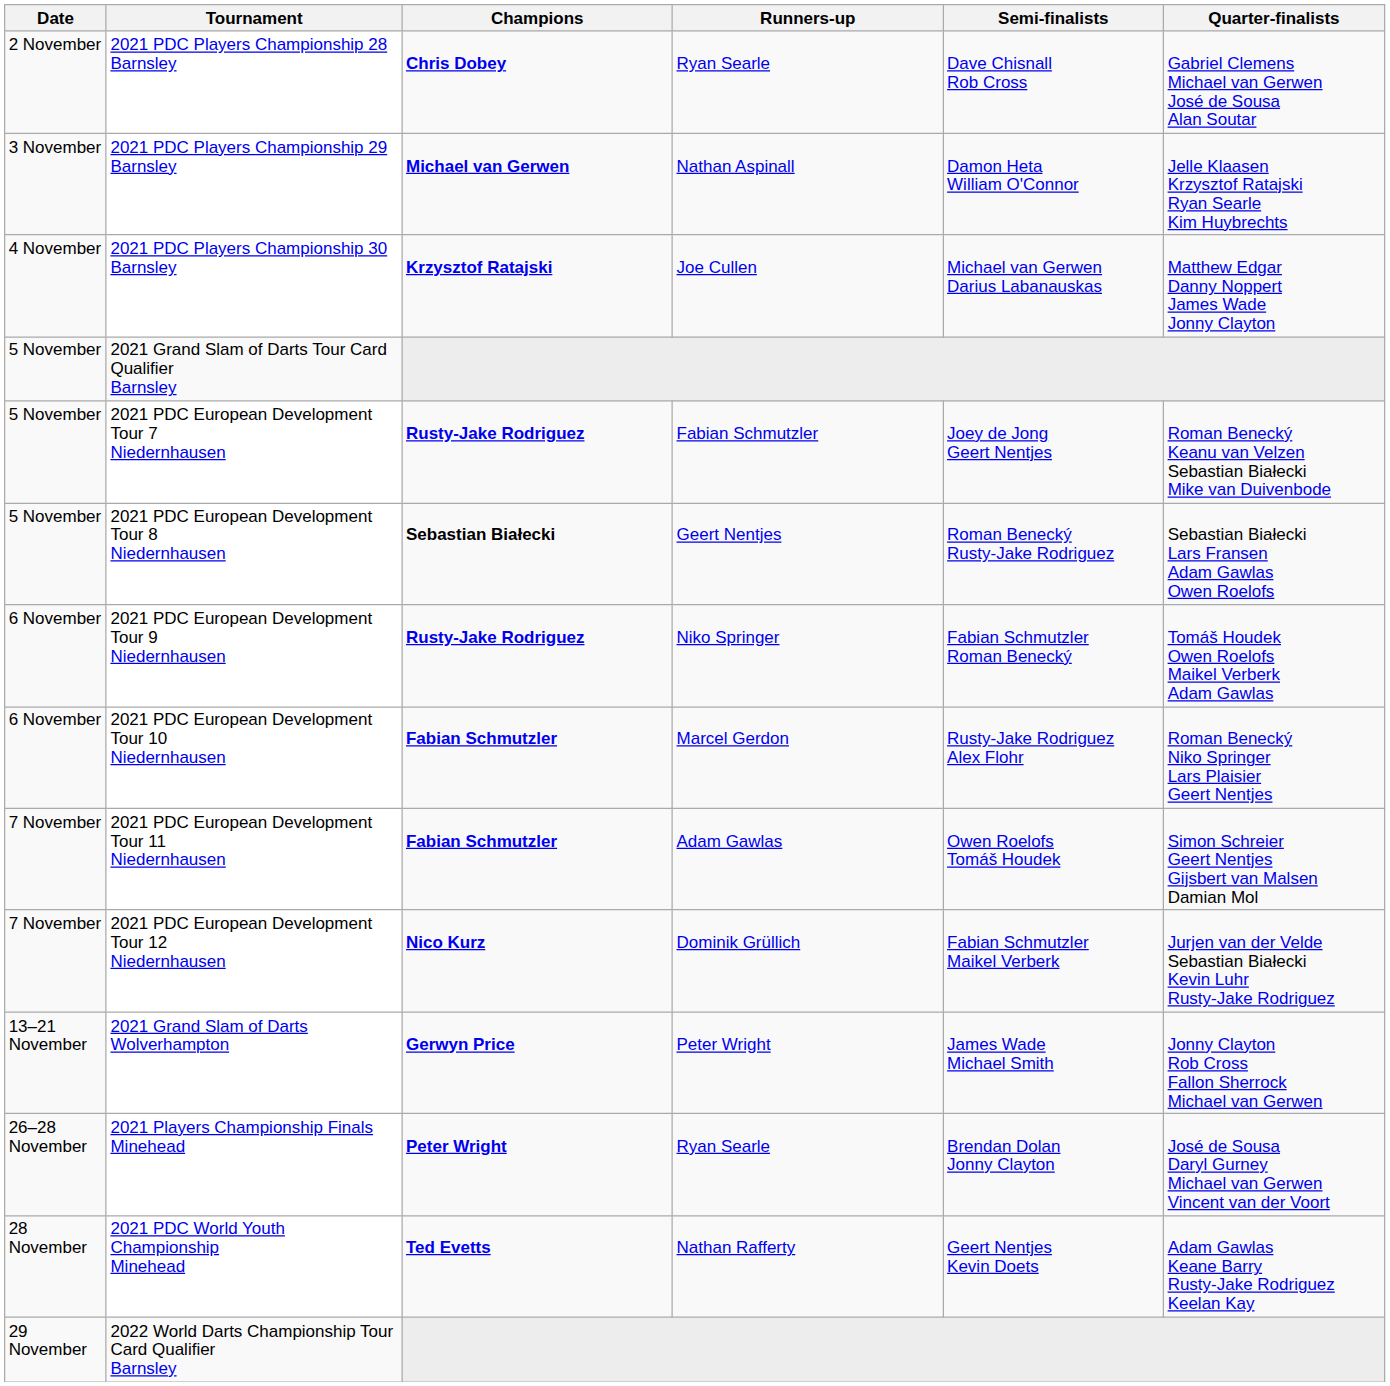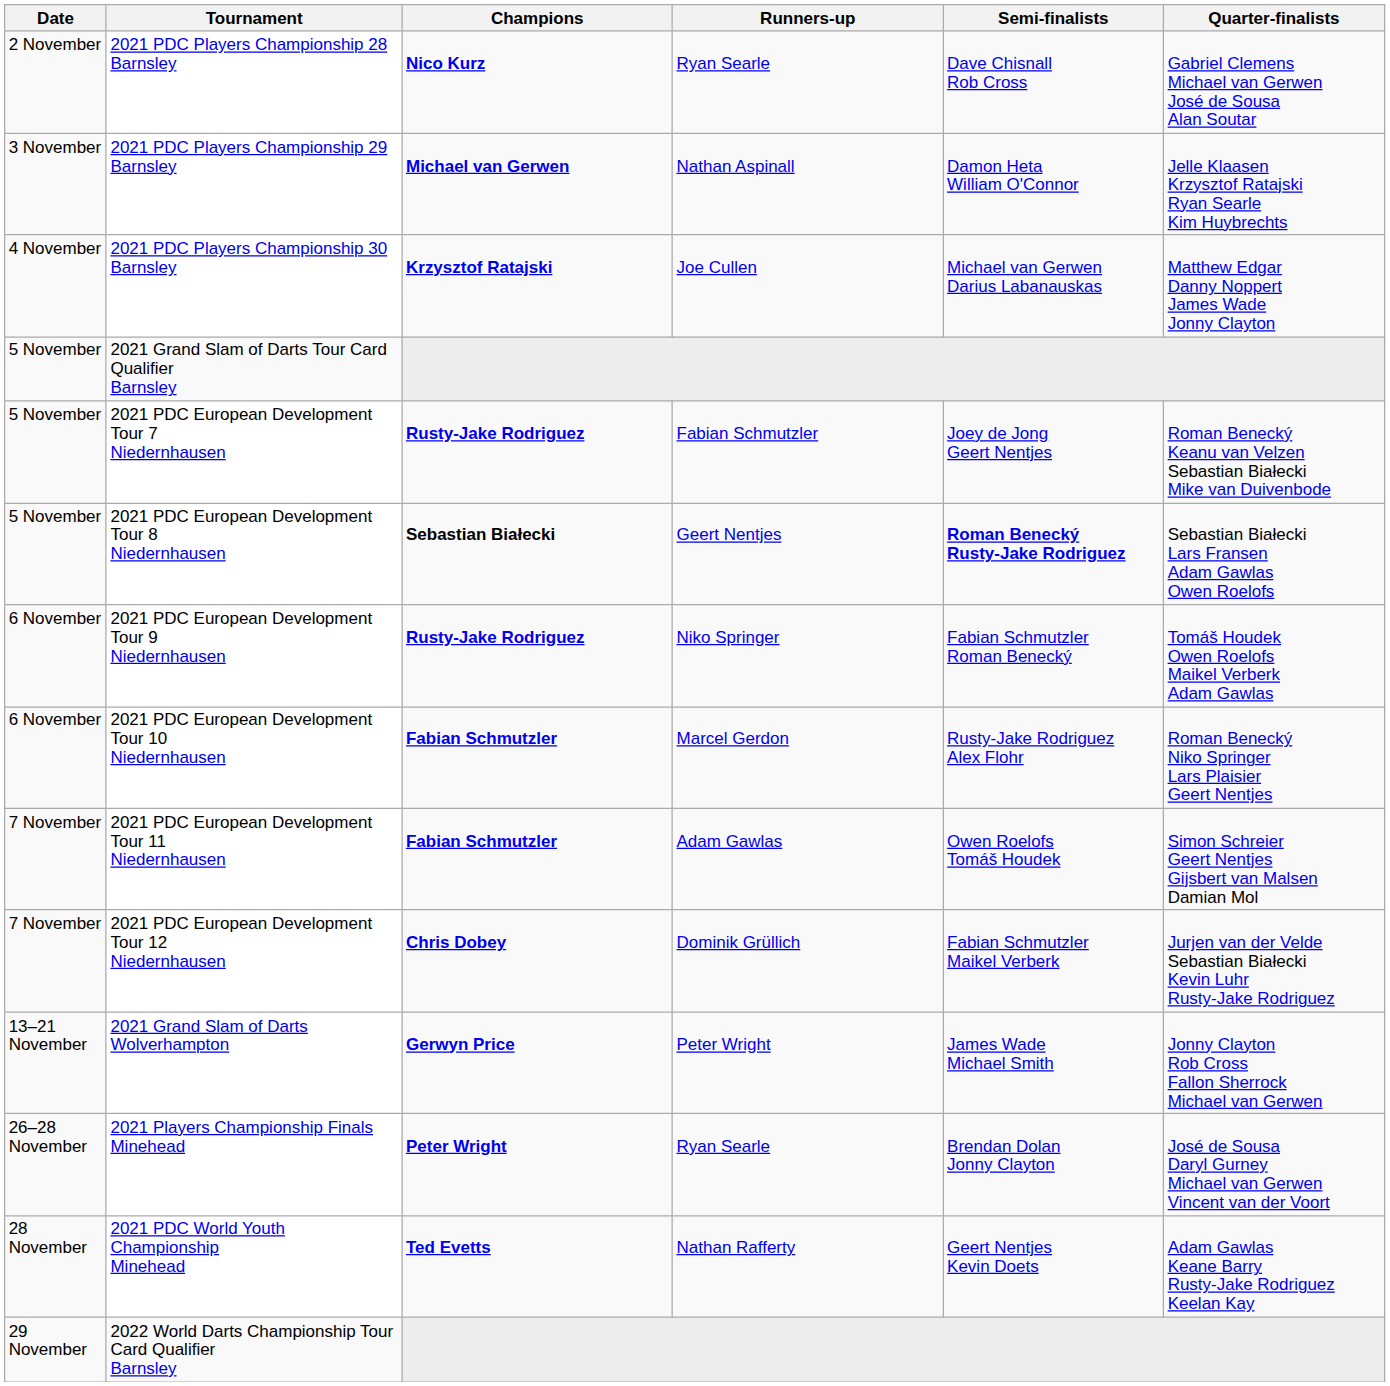(456, 63) Chris Dobey -> (446, 63) Nico Kurz
(1031, 544) normal -> (1036, 544) bold
(446, 942) Nico Kurz -> (456, 942) Chris Dobey
